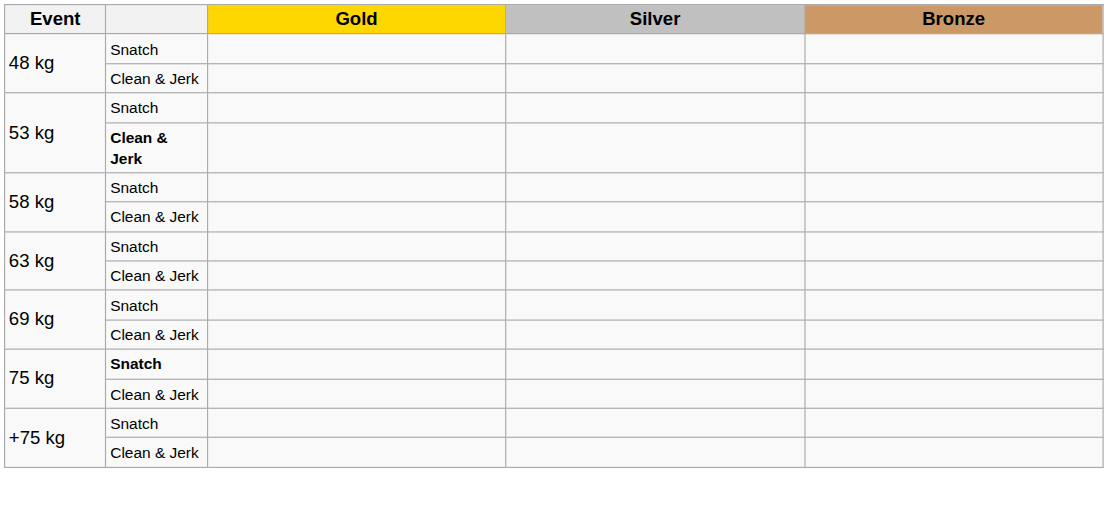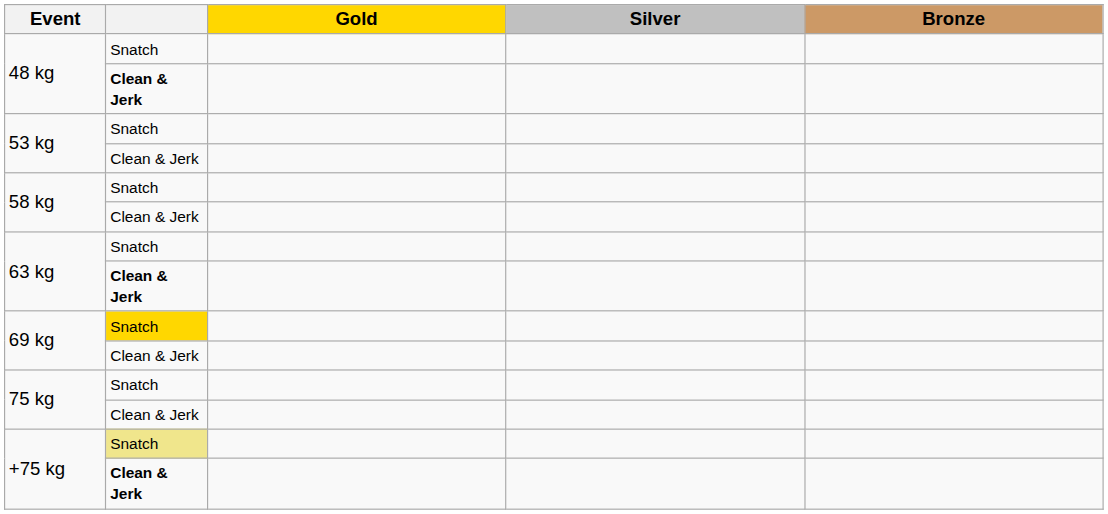(154, 79) normal -> (139, 88) bold
(139, 147) bold -> (154, 158) normal
(154, 276) normal -> (139, 286) bold
(134, 306) no background -> (134, 327) gold background
(136, 363) bold -> (134, 385) normal
(134, 423) no background -> (134, 444) khaki background
(154, 453) normal -> (139, 483) bold
